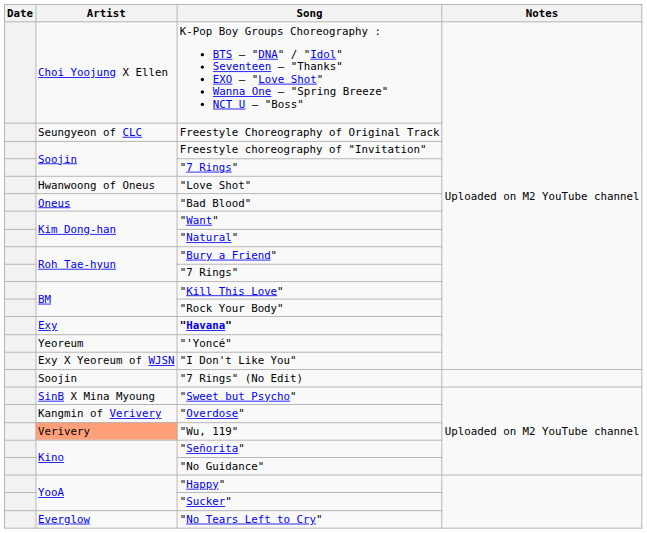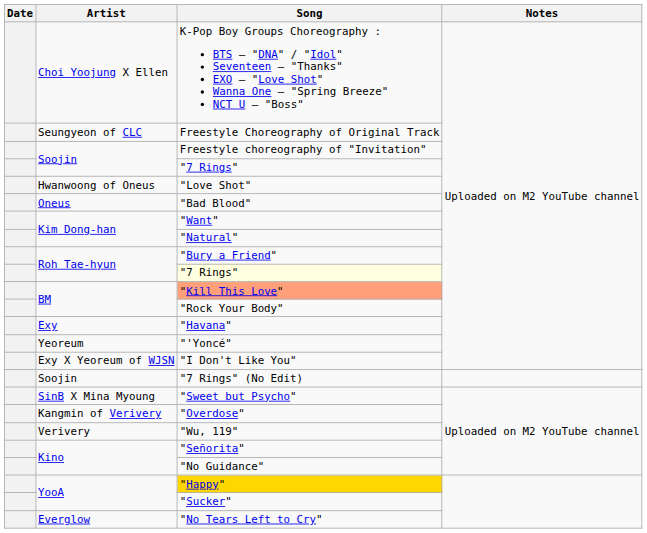(209, 273) no background -> (209, 273) lightyellow background
(232, 290) no background -> (232, 290) lightsalmon background
(206, 326) bold -> (206, 326) normal
(64, 431) lightsalmon background -> (64, 431) no background
(202, 484) no background -> (202, 484) gold background
